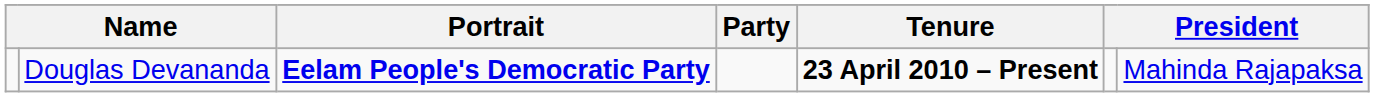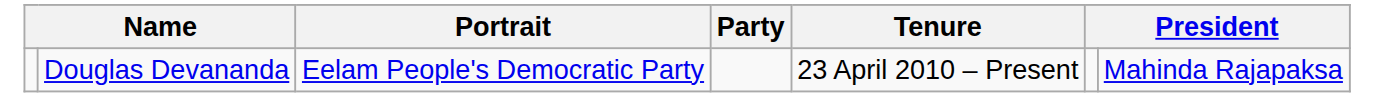(496, 69) bold -> (503, 69) normal
(950, 69) bold -> (938, 69) normal
